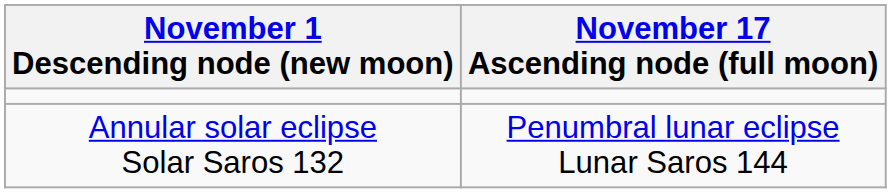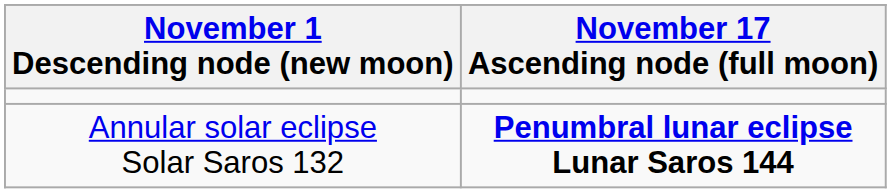(673, 145) normal -> (673, 145) bold
